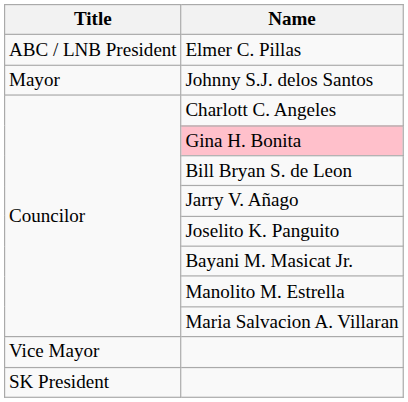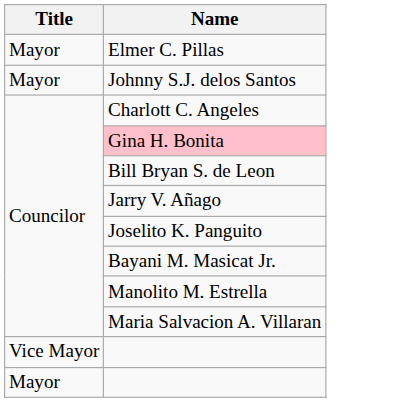(93, 49) ABC / LNB President -> (34, 49) Mayor
(59, 381) SK President -> (34, 381) Mayor
